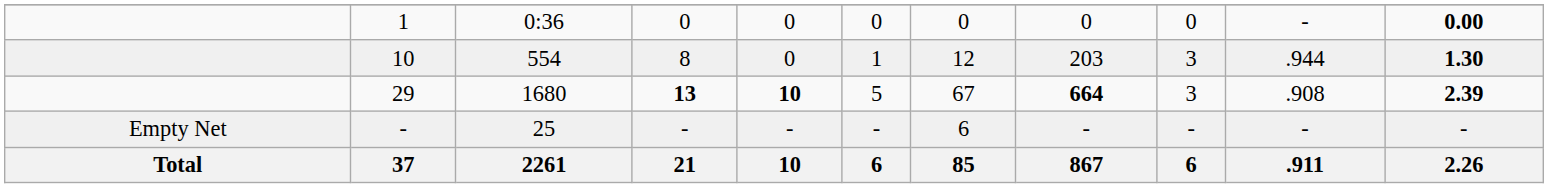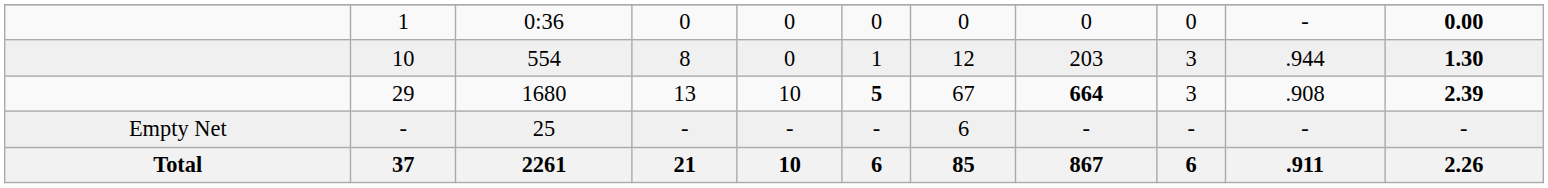(685, 93) bold -> (685, 93) normal
(790, 93) bold -> (790, 93) normal
(877, 93) normal -> (877, 93) bold
